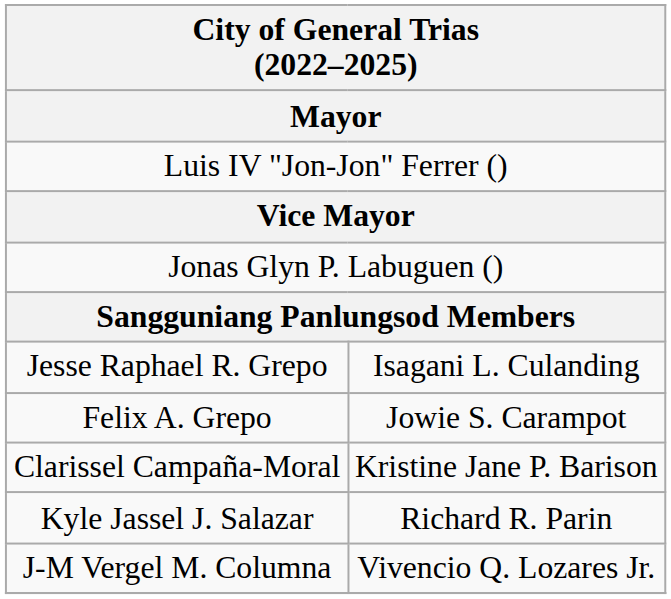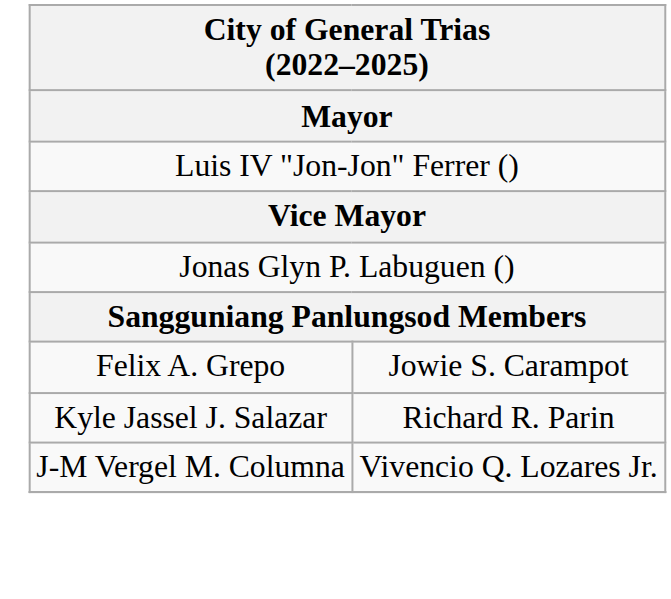- row: (177, 366)
- row: (177, 467)
